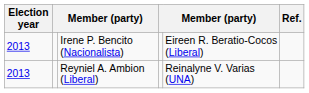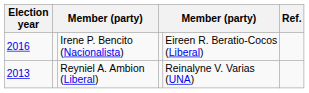(18, 47) 2013 -> (18, 47) 2016
